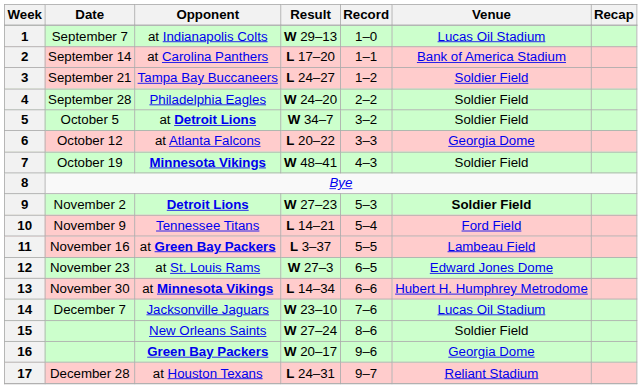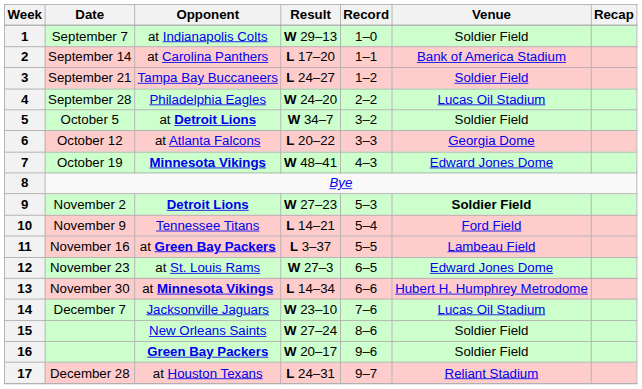(491, 36) Lucas Oil Stadium -> (491, 36) Soldier Field
(491, 99) Soldier Field -> (491, 99) Lucas Oil Stadium
(491, 162) Soldier Field -> (491, 162) Edward Jones Dome
(491, 352) Georgia Dome -> (491, 352) Soldier Field
